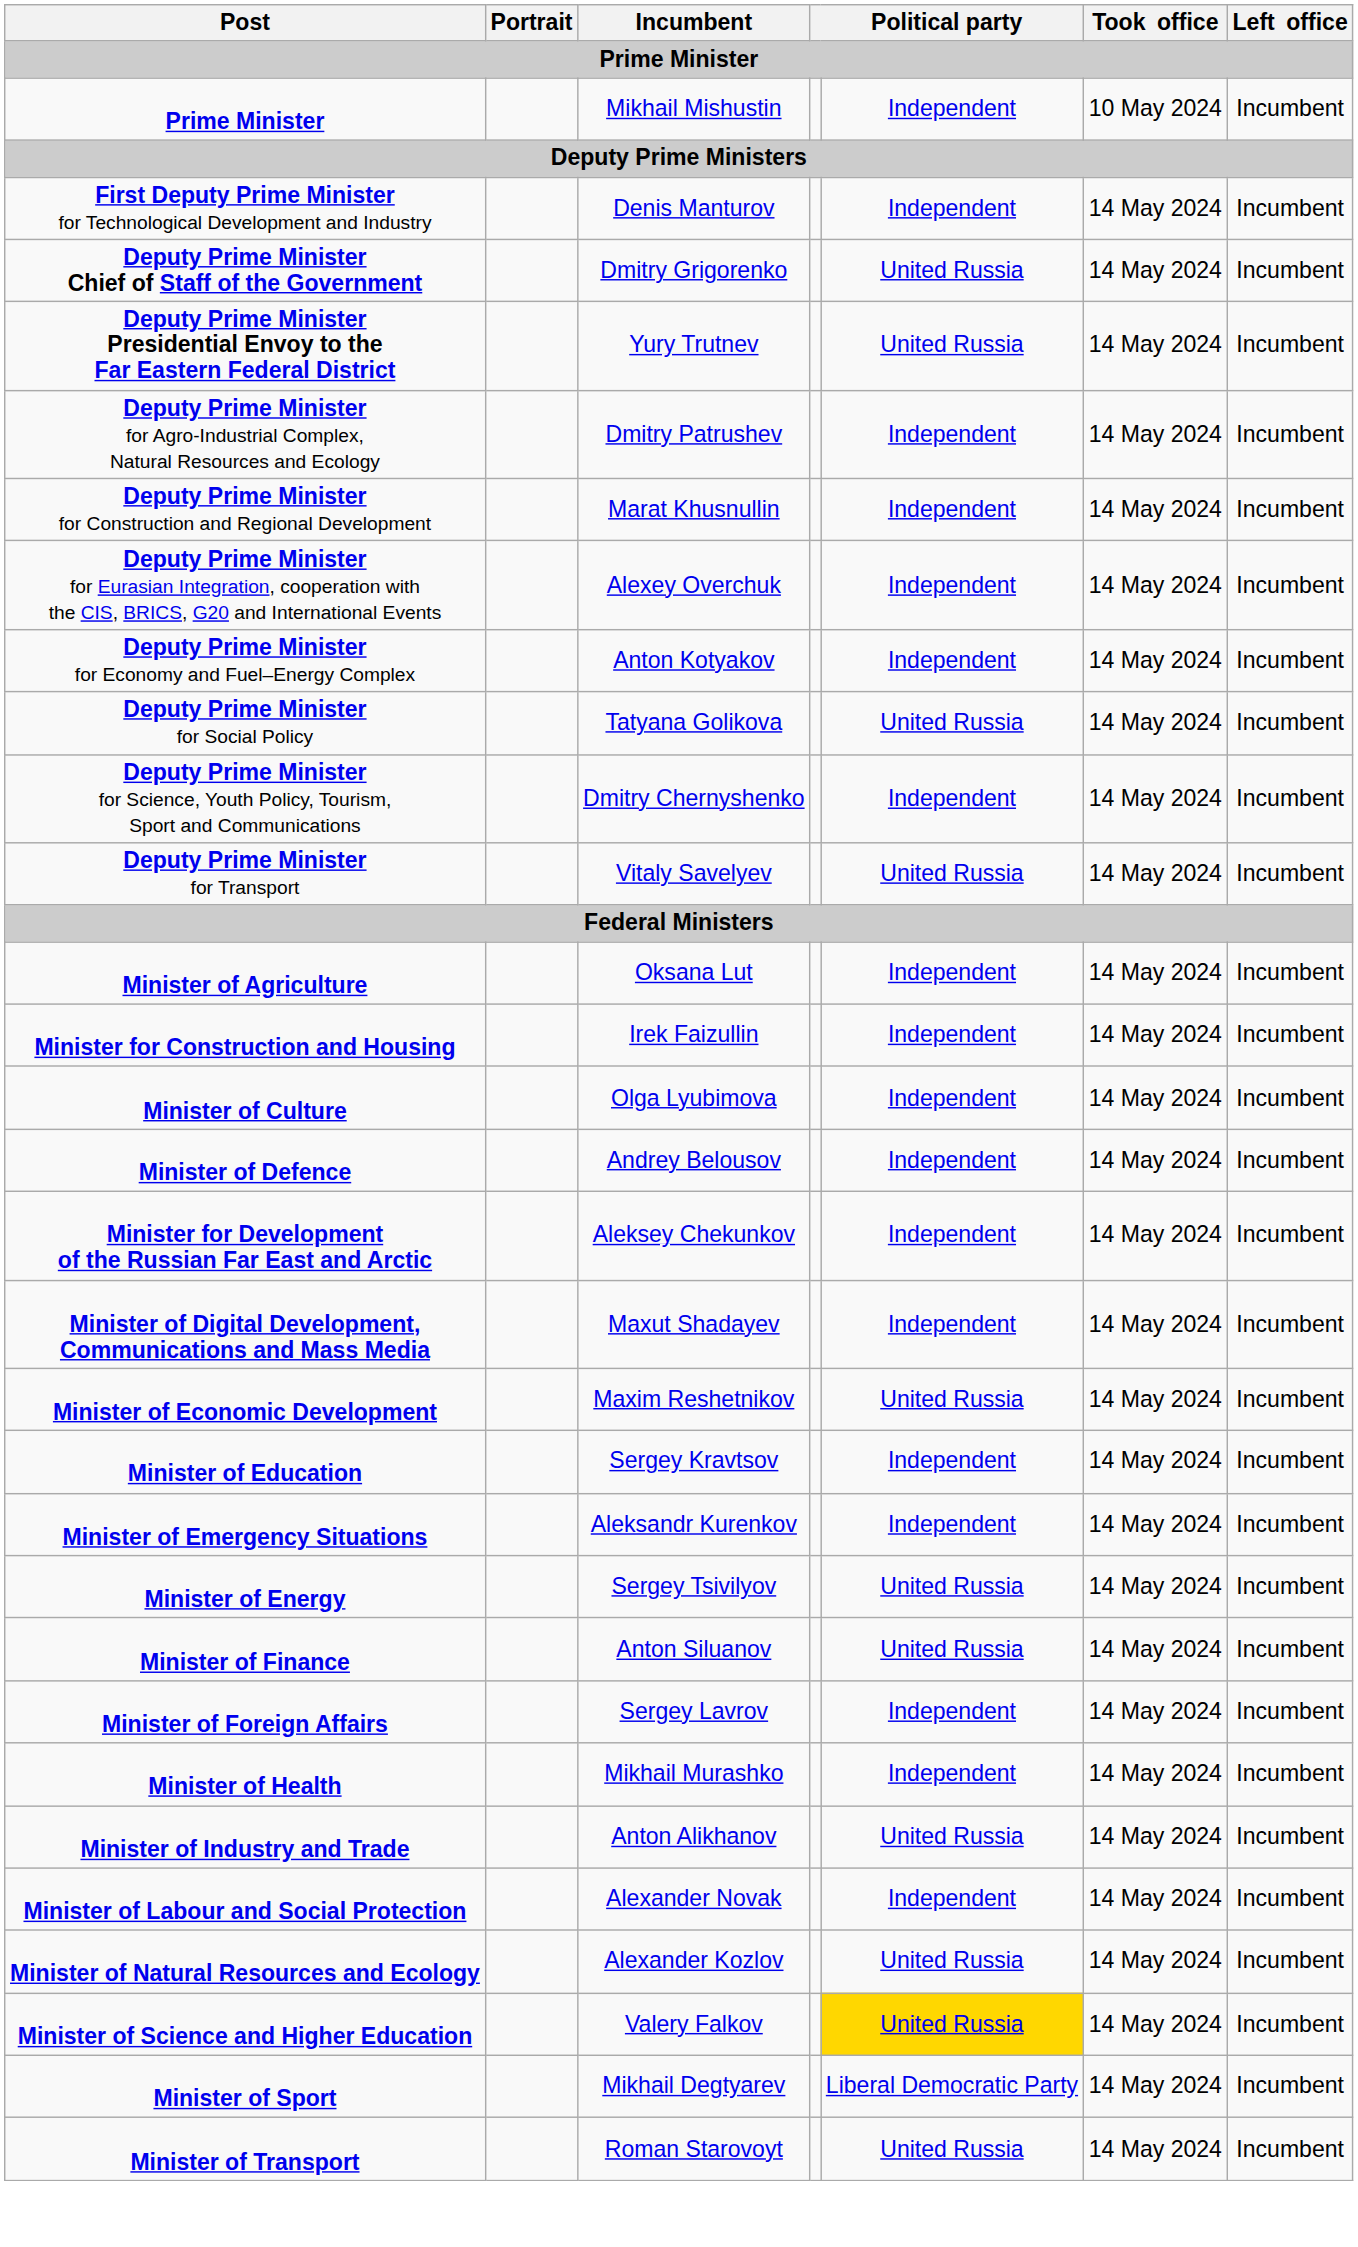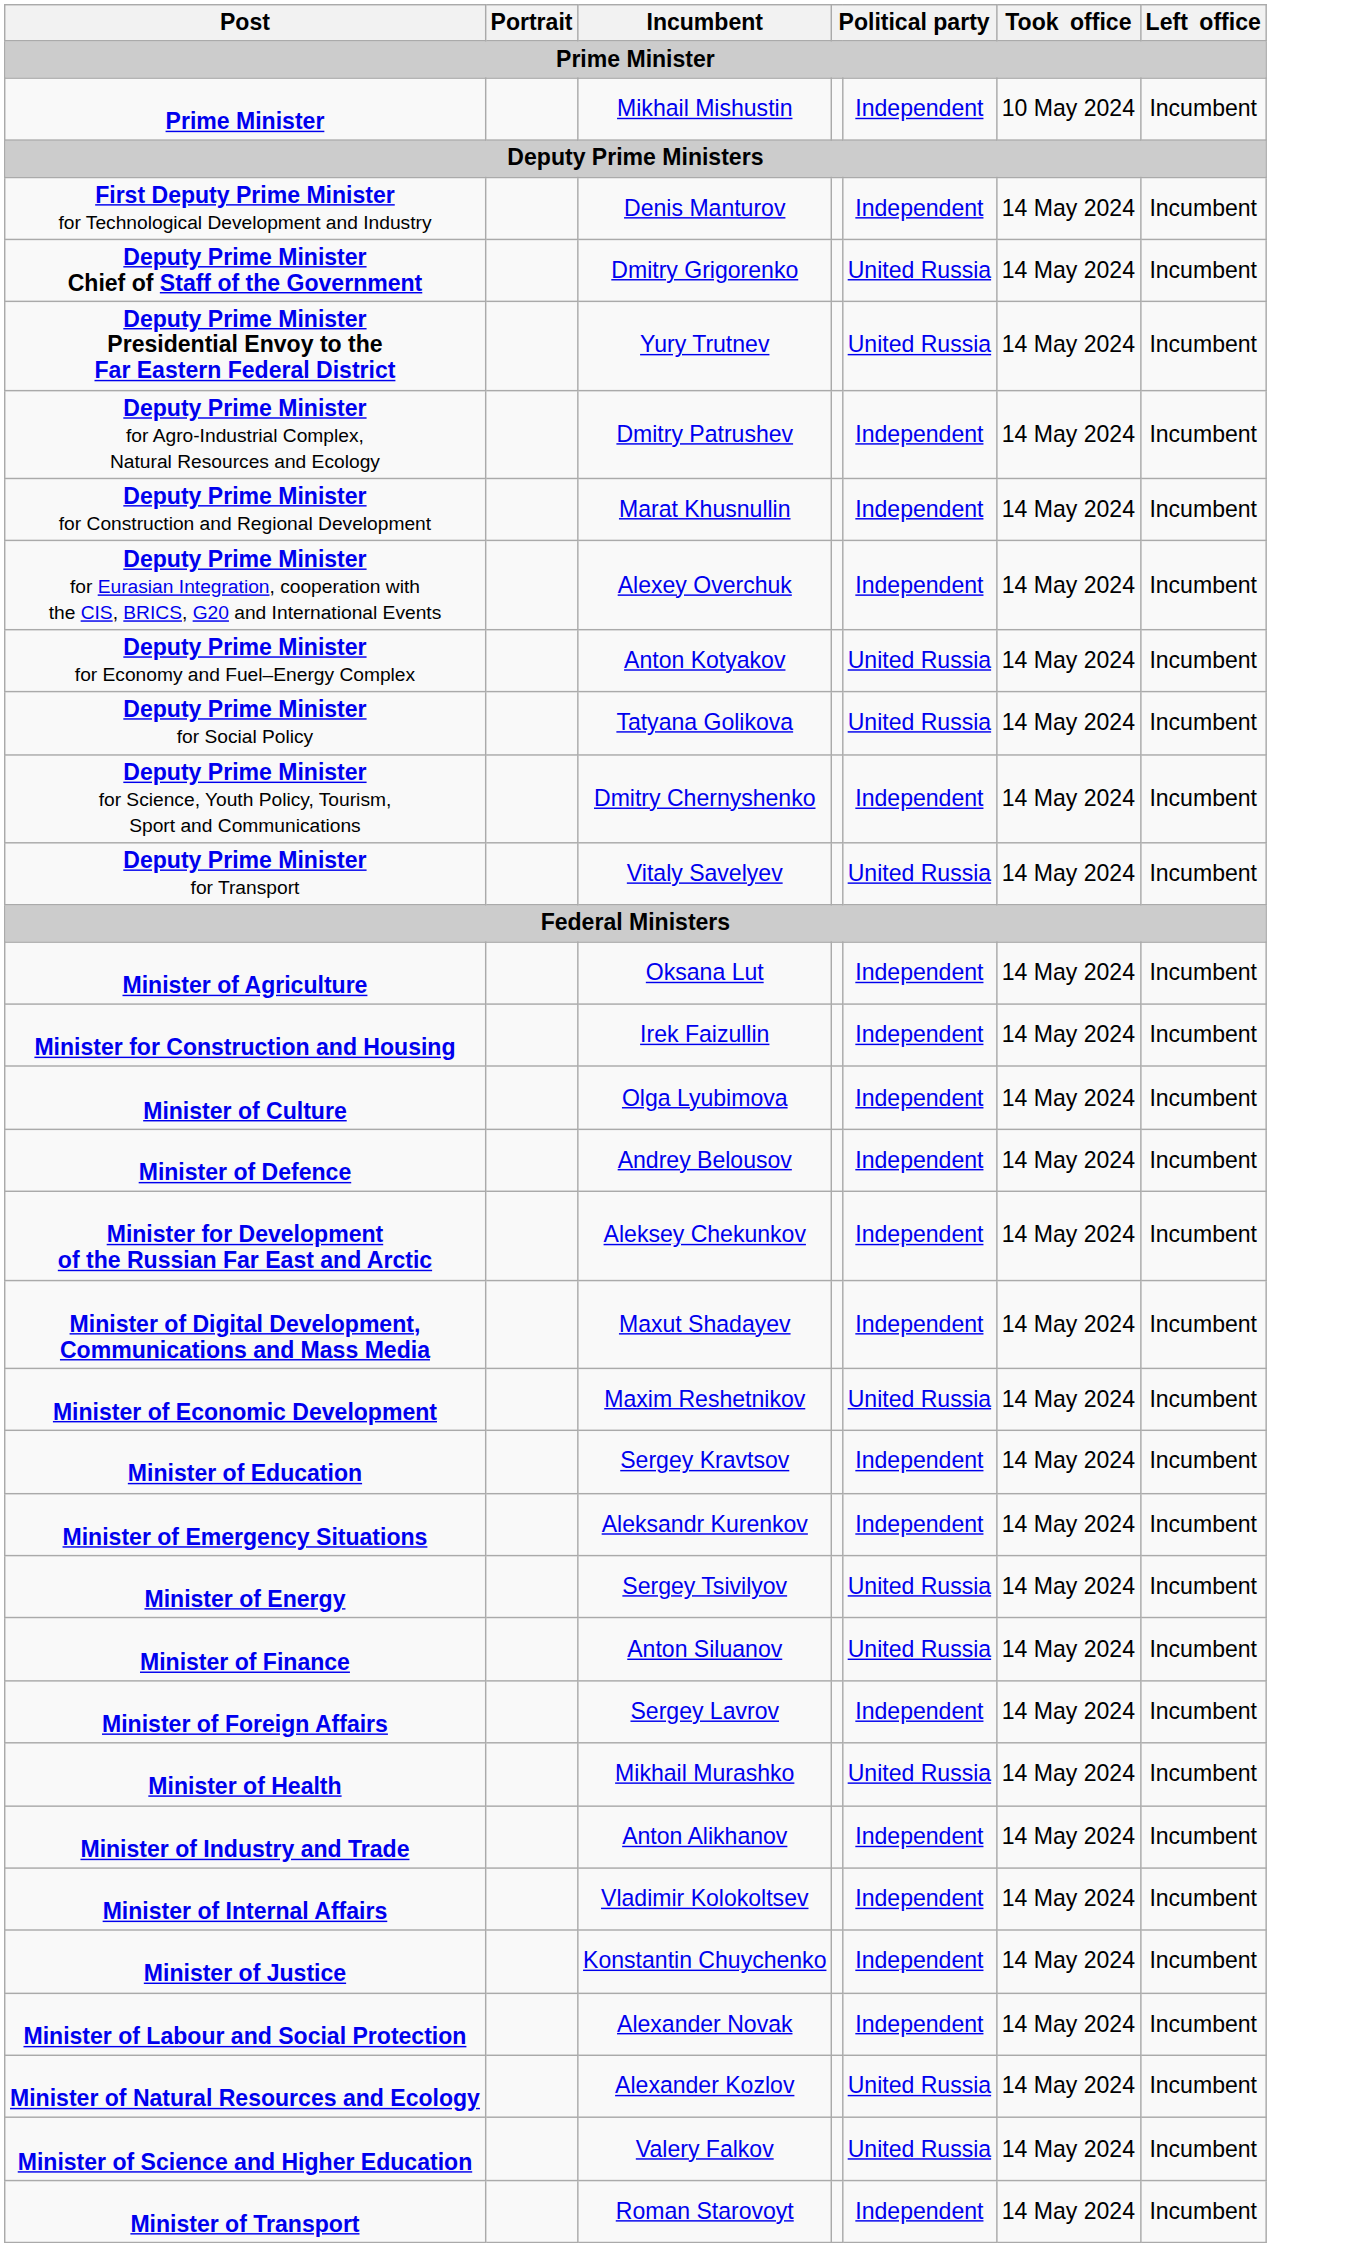(952, 660) Independent -> (919, 660) United Russia
(952, 1773) Independent -> (919, 1773) United Russia
(952, 1836) United Russia -> (919, 1836) Independent
+ row: (245, 1911)
+ row: (245, 1974)
(952, 2023) gold background -> (919, 2148) no background
- row: (245, 2099)
(952, 2148) United Russia -> (919, 2211) Independent
